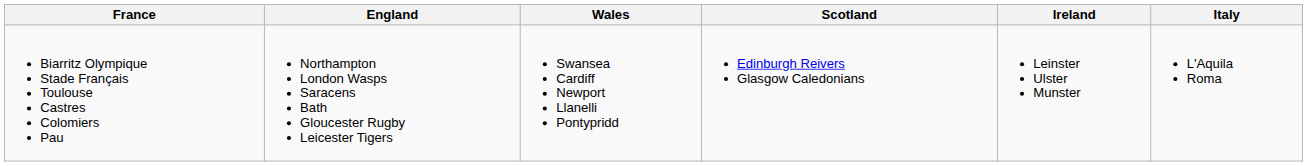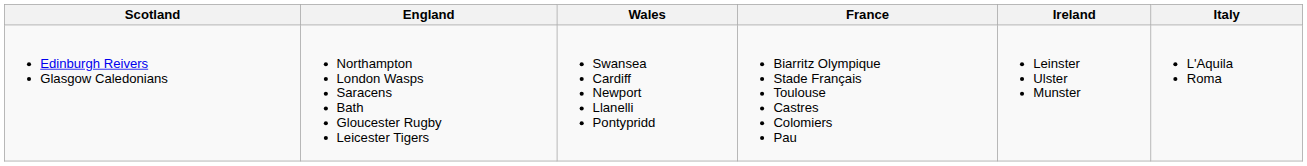columns swapped: (134, 14) <-> (849, 14)
